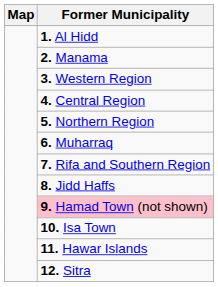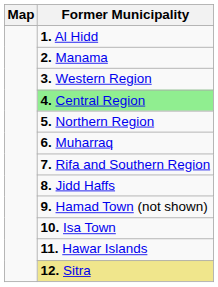(93, 100) no background -> (93, 100) lightgreen background
(124, 206) pink background -> (124, 206) no background
(66, 270) no background -> (66, 270) khaki background
